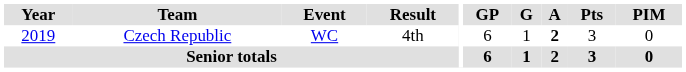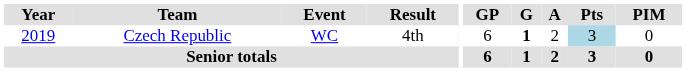(526, 35) normal -> (526, 35) bold
(555, 35) bold -> (555, 35) normal
(592, 35) no background -> (592, 35) lightblue background
